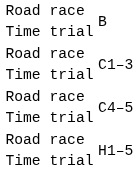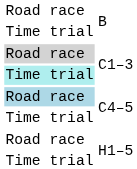(45, 54) no background -> (45, 54) lightgrey background
(49, 75) no background -> (49, 75) paleturquoise background
(45, 97) no background -> (45, 97) lightblue background
